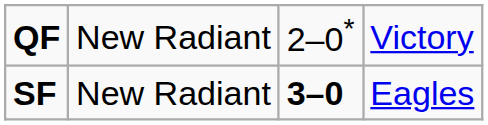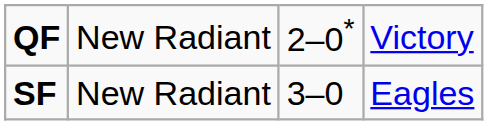(315, 93) bold -> (315, 93) normal
